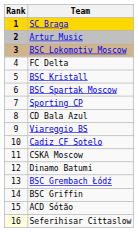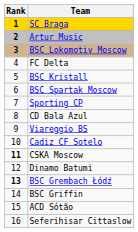(16, 155) normal -> (16, 155) bold
(16, 182) normal -> (16, 182) bold
(16, 221) lightyellow background -> (16, 221) no background
